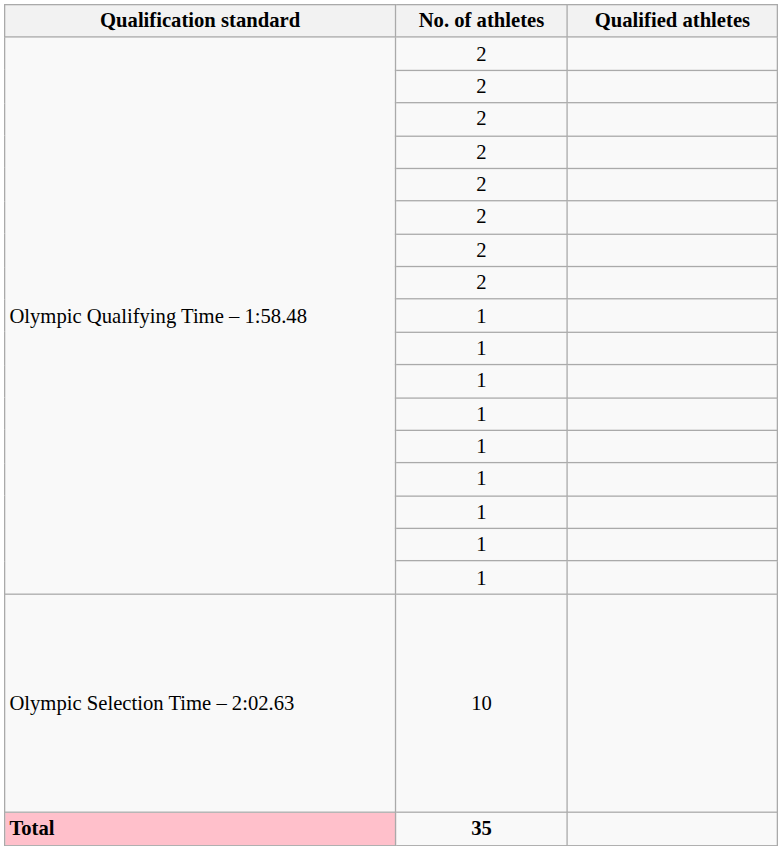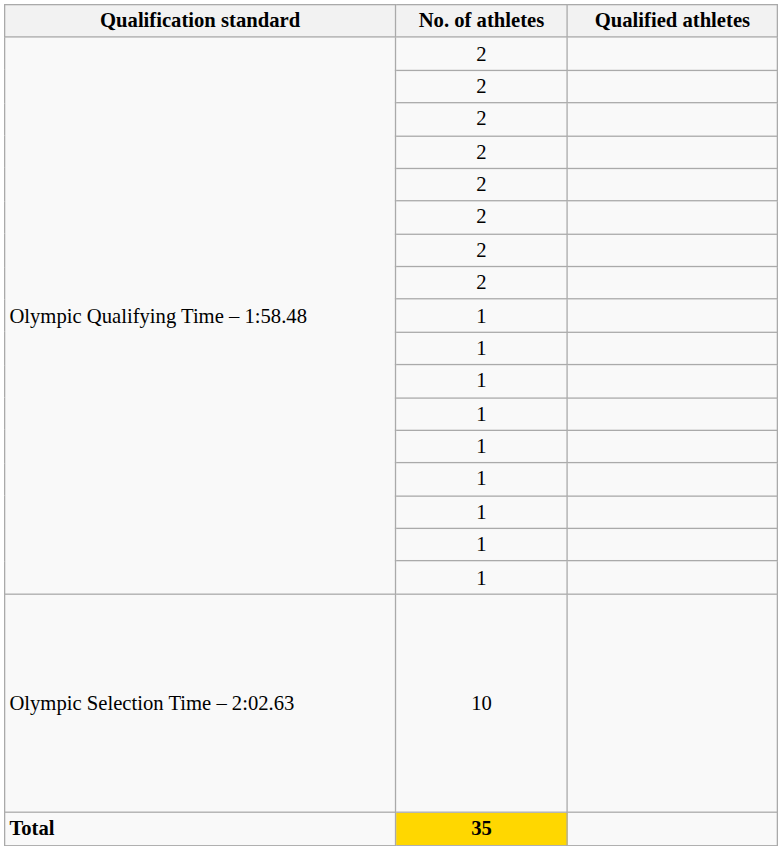(32, 828) pink background -> (32, 828) no background
(481, 828) no background -> (481, 828) gold background
